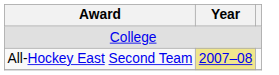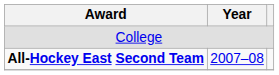(100, 59) normal -> (106, 59) bold
(226, 59) khaki background -> (237, 59) no background
